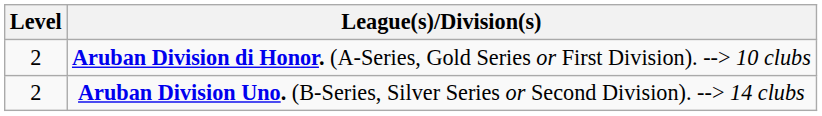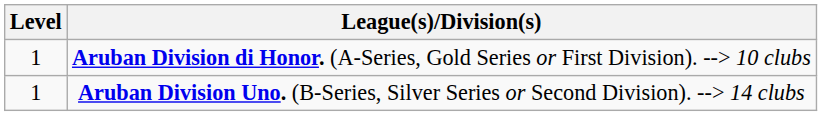(36, 57) 2 -> (36, 57) 1
(36, 92) 2 -> (36, 92) 1
